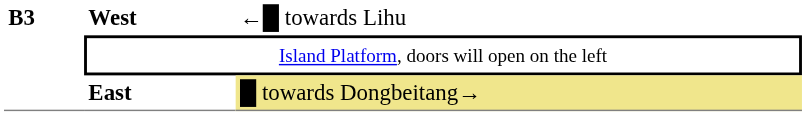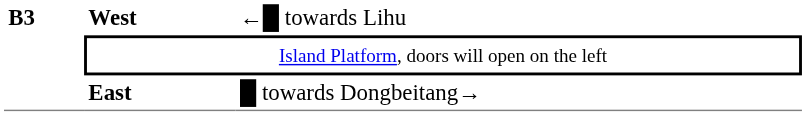(361, 92) khaki background -> (361, 92) no background
